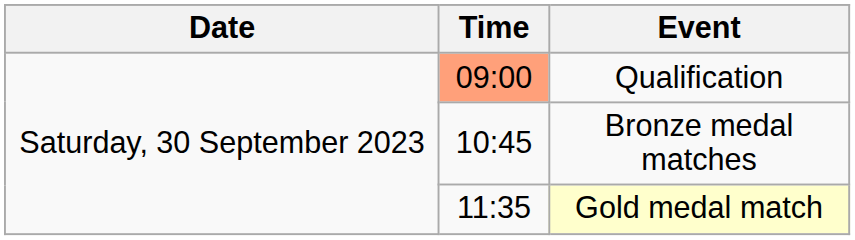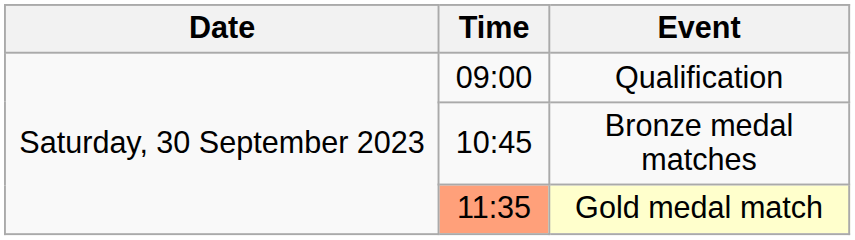(494, 77) lightsalmon background -> (494, 77) no background
(494, 208) no background -> (494, 208) lightsalmon background
